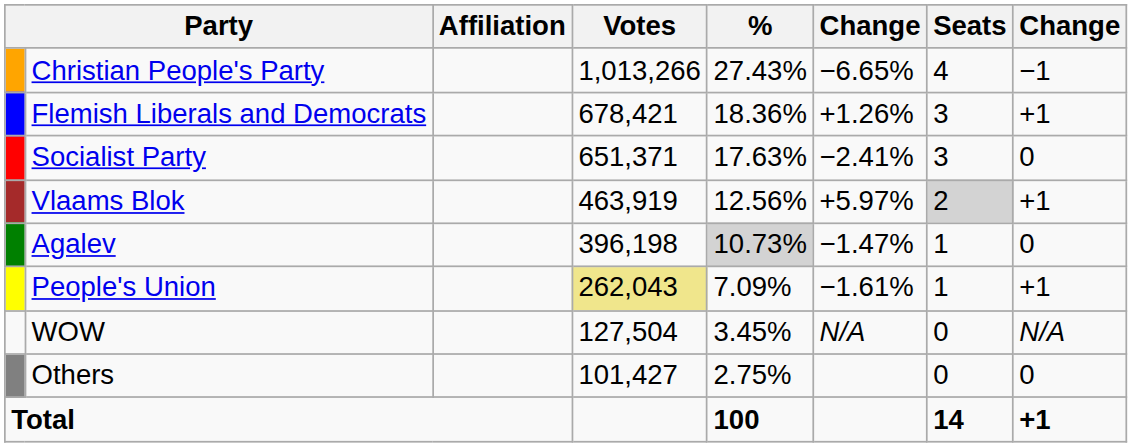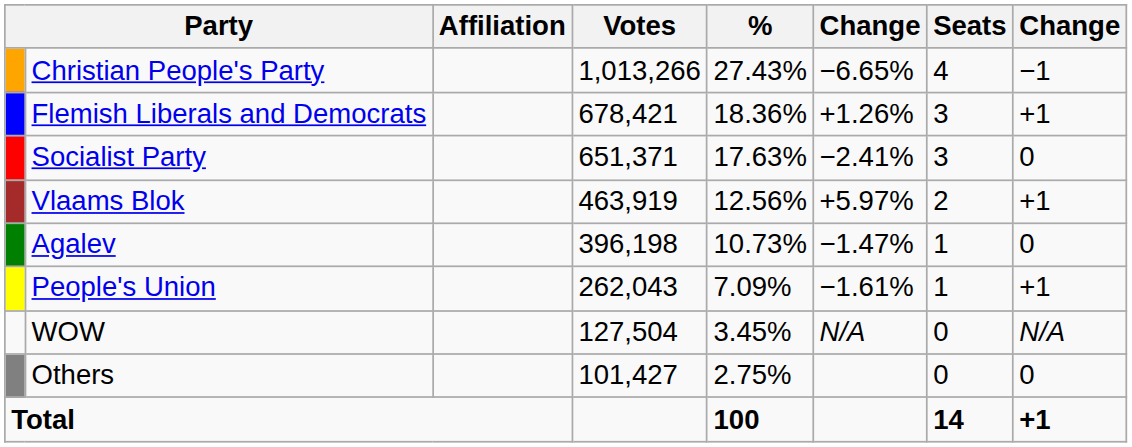(941, 200) lightgrey background -> (941, 200) no background
(760, 244) lightgrey background -> (760, 244) no background
(628, 288) khaki background -> (628, 288) no background
